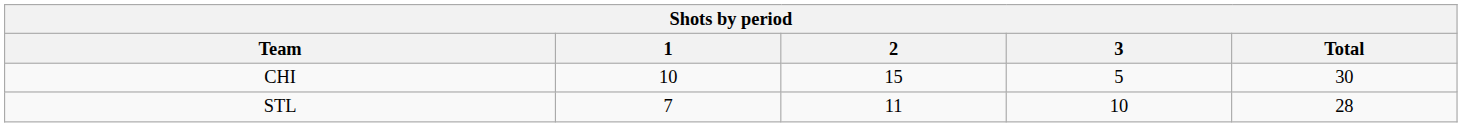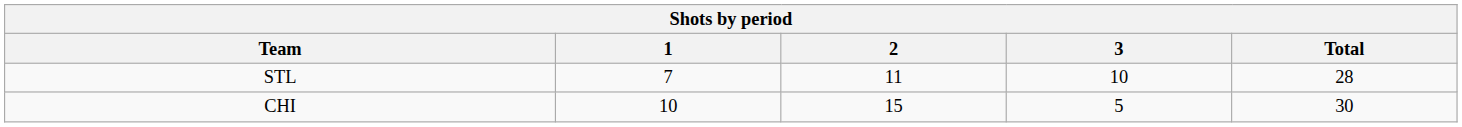rows swapped: (280, 106) <-> (280, 77)
